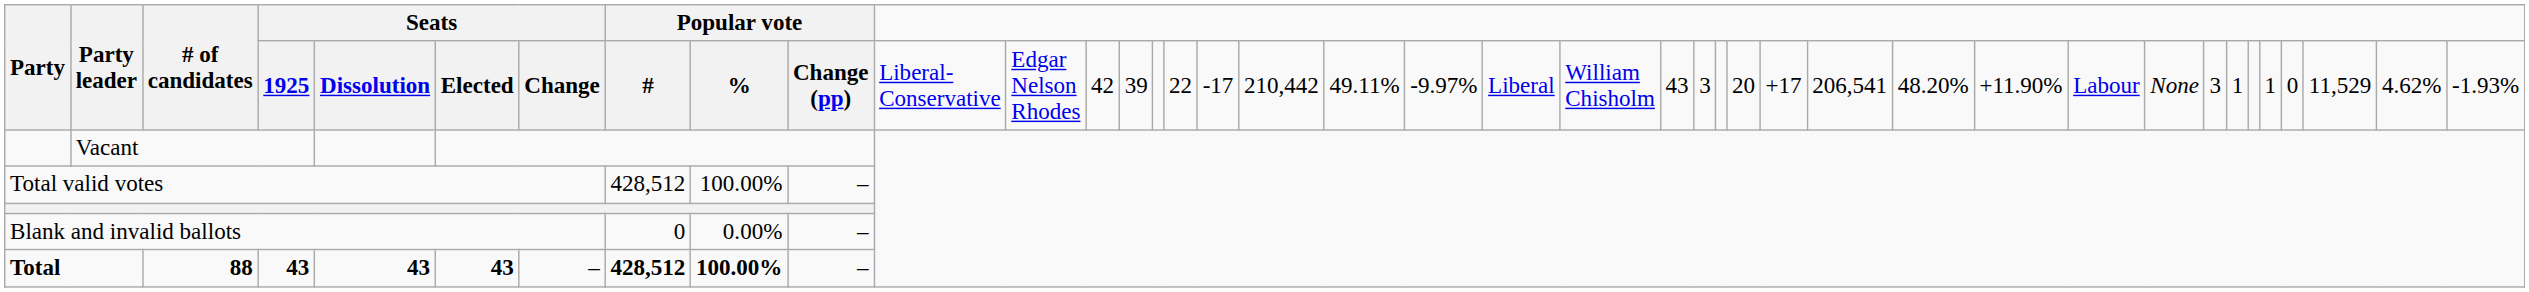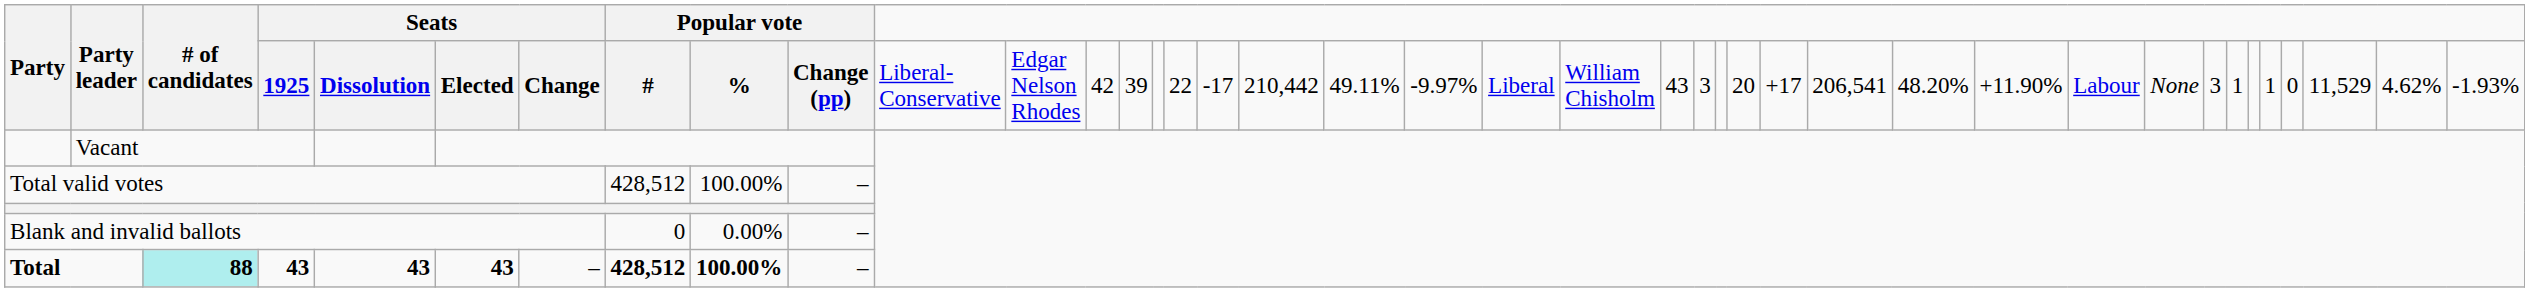(241, 267) no background -> (241, 267) paleturquoise background
